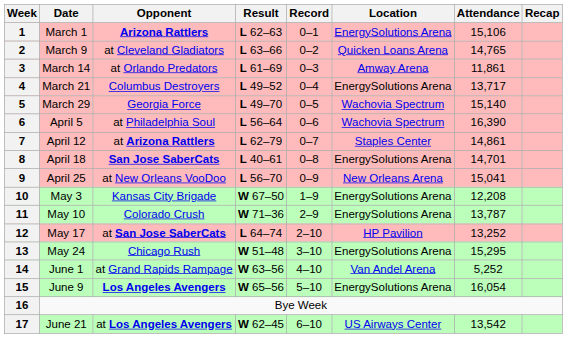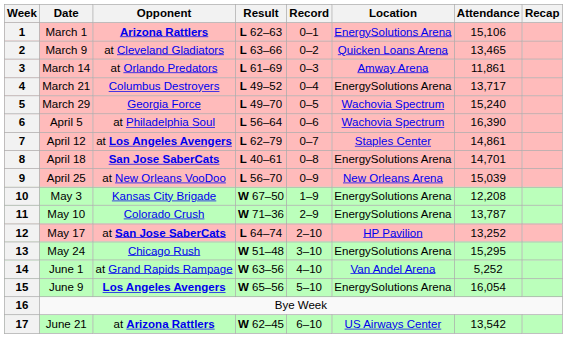(488, 50) 14,765 -> (488, 50) 13,465
(488, 104) 15,140 -> (488, 104) 15,240
(164, 141) at Arizona Rattlers -> (164, 141) at Los Angeles Avengers
(488, 178) 15,041 -> (488, 178) 15,039
(164, 324) at Los Angeles Avengers -> (164, 324) at Arizona Rattlers
